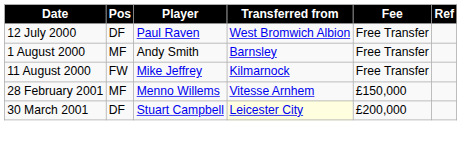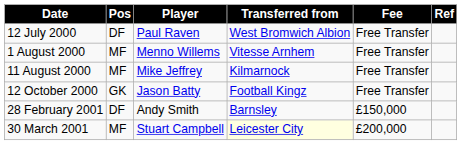(168, 52) Andy Smith -> (178, 52) Menno Willems
(253, 52) Barnsley -> (272, 52) Vitesse Arnhem
(118, 71) FW -> (118, 71) MF
+ row: (52, 91)
(118, 91) MF -> (117, 110) DF
(178, 91) Menno Willems -> (168, 110) Andy Smith
(272, 91) Vitesse Arnhem -> (253, 110) Barnsley
(117, 110) DF -> (118, 129) MF
